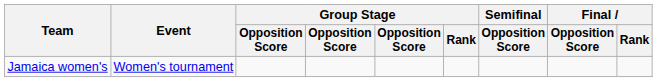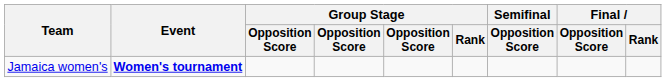(173, 67) normal -> (178, 67) bold
